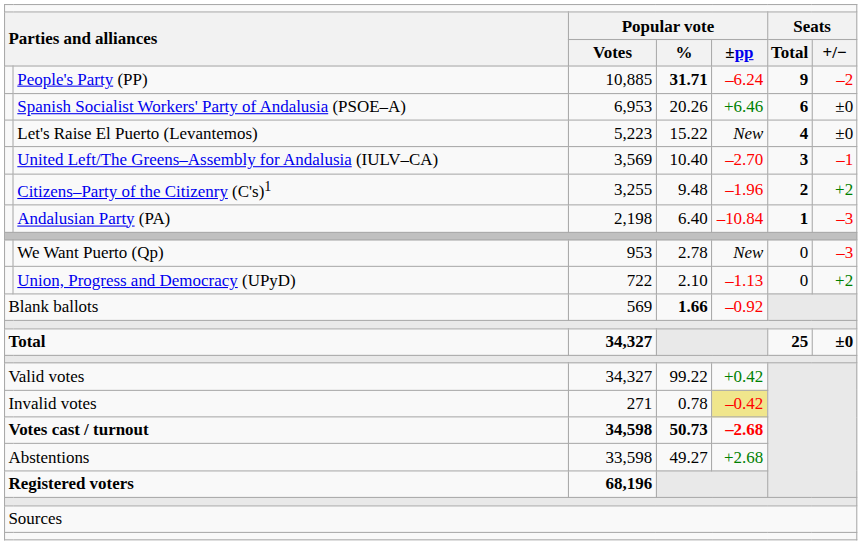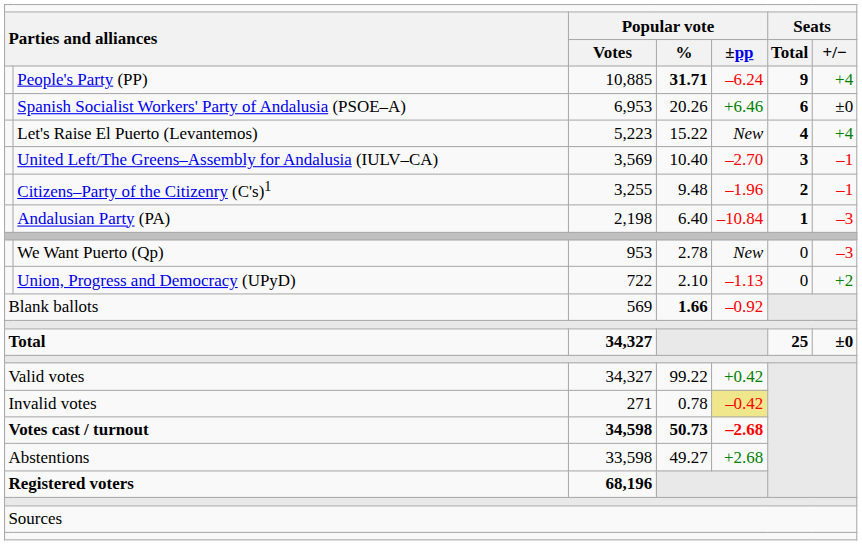(845, 79) –2 -> (844, 79) +4
(844, 133) ±0 -> (844, 133) +4
(844, 189) +2 -> (845, 189) –1
